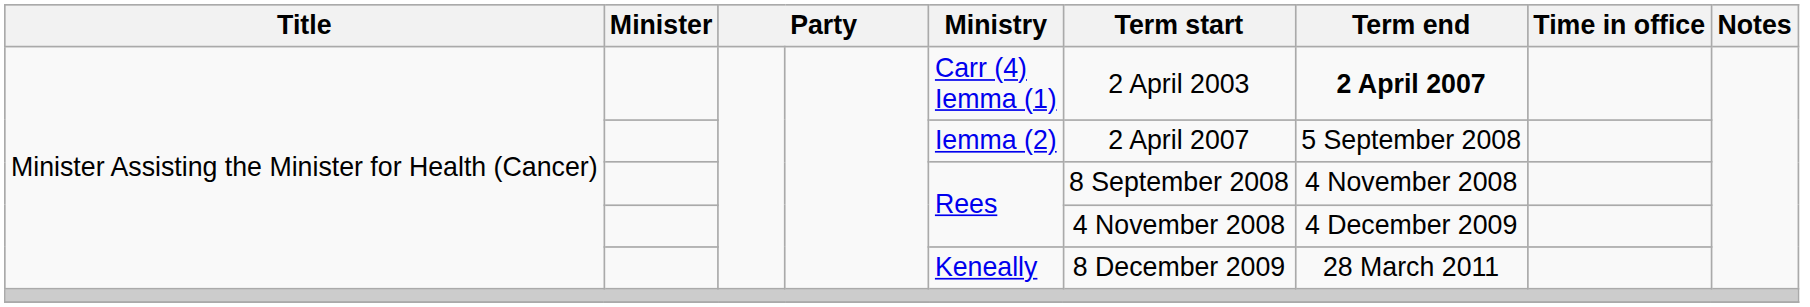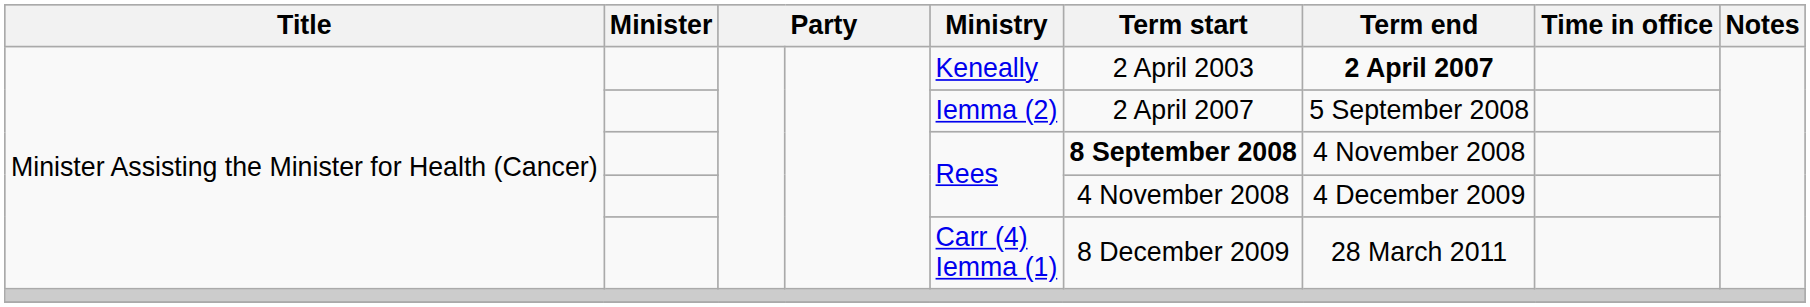(996, 83) Carr (4) Iemma (1) -> (987, 68) Keneally
(1179, 182) normal -> (1183, 152) bold
(986, 267) Keneally -> (996, 252) Carr (4) Iemma (1)
